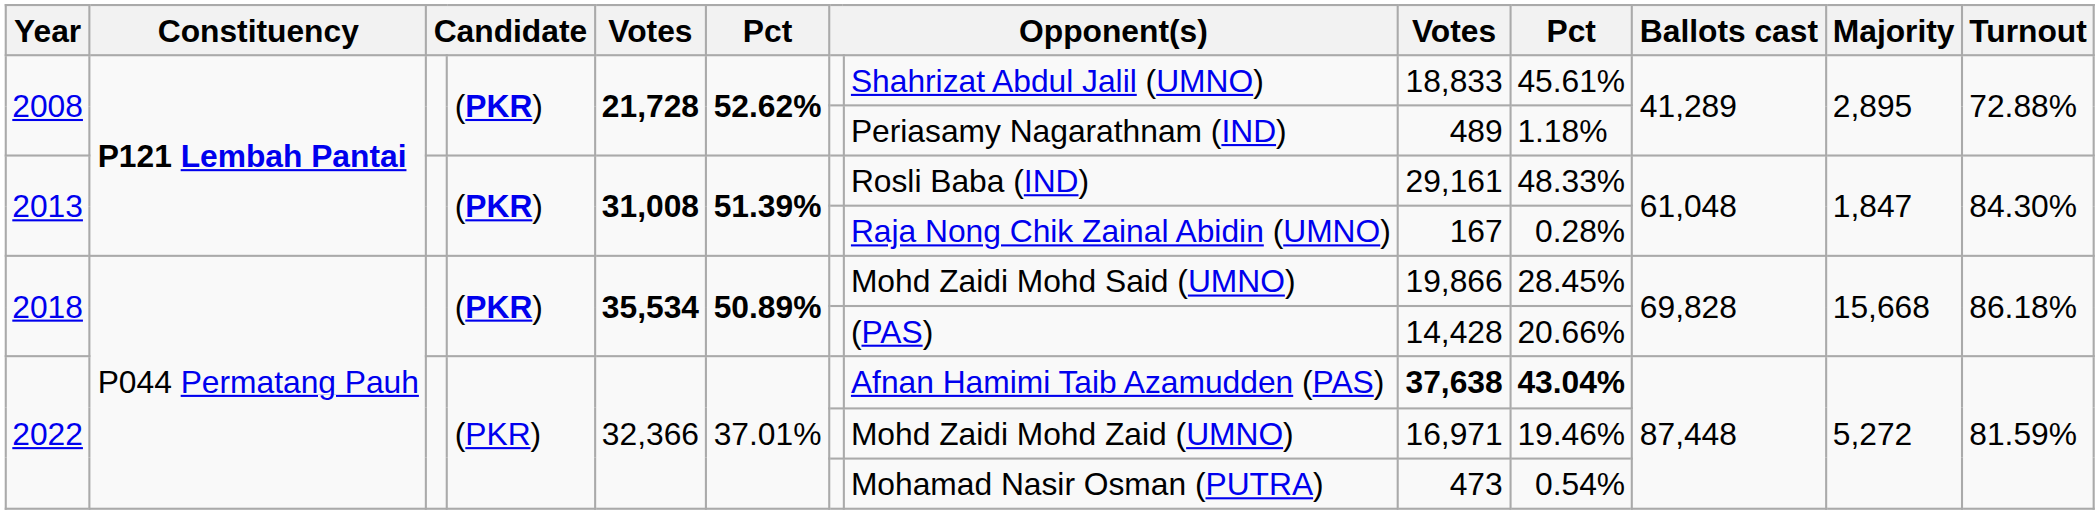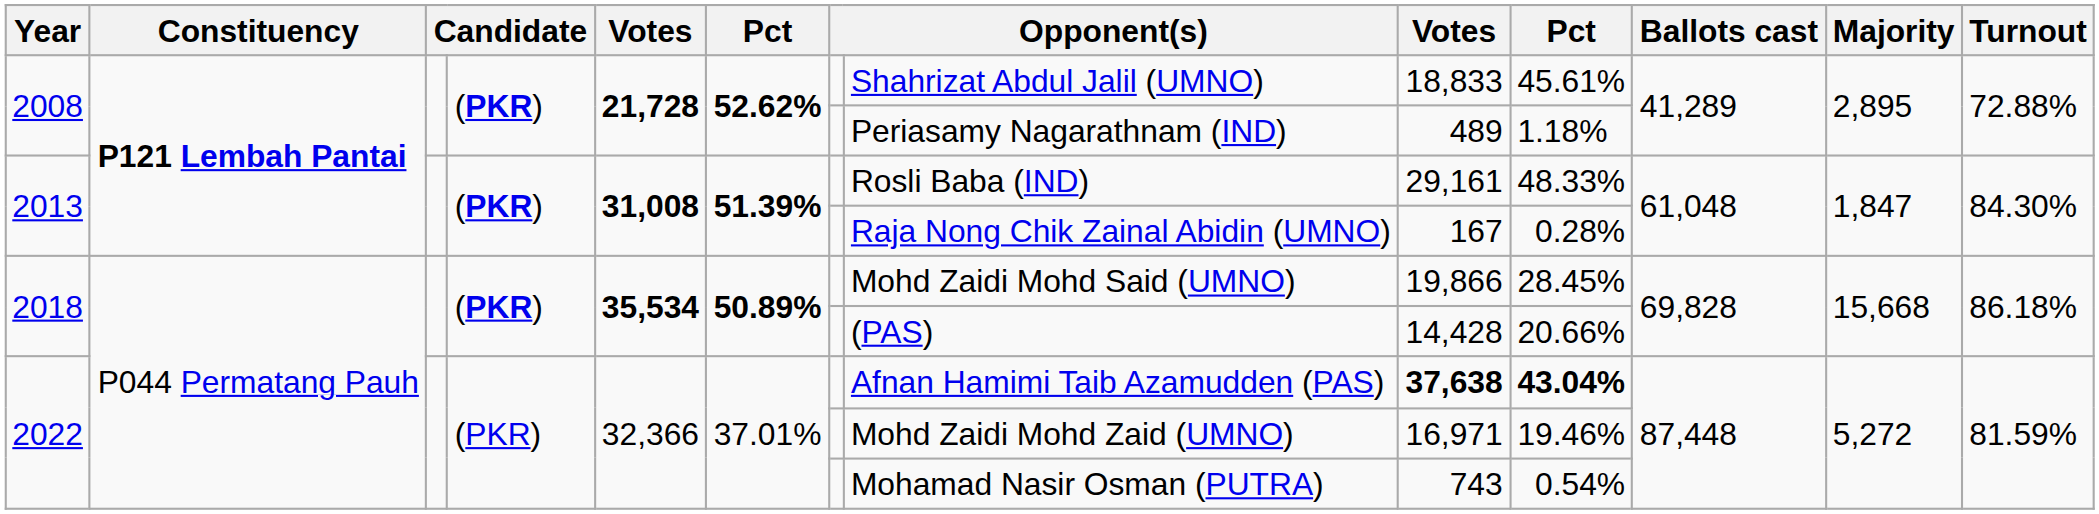(1476, 483) 473 -> (1476, 483) 743
